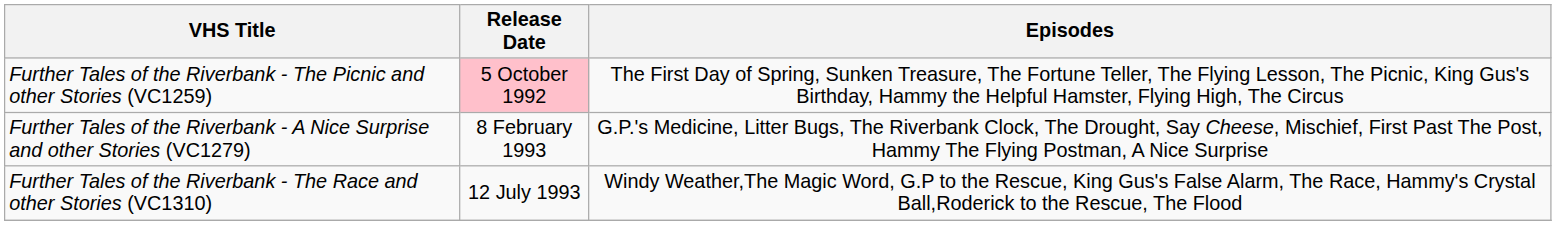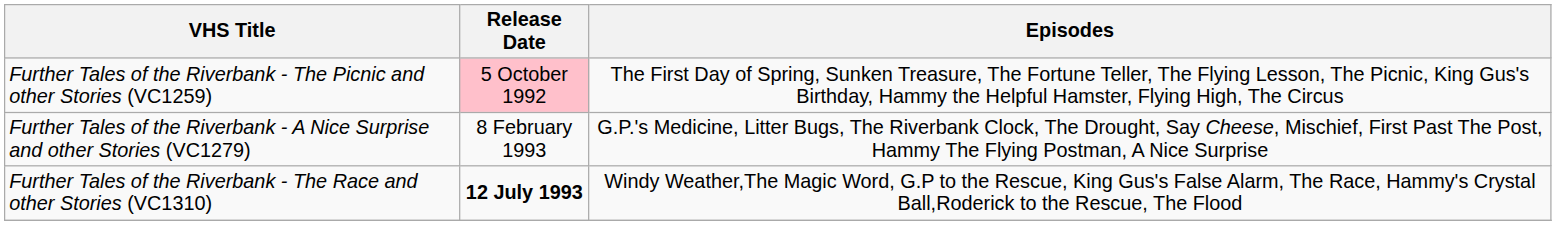(524, 192) normal -> (524, 192) bold
